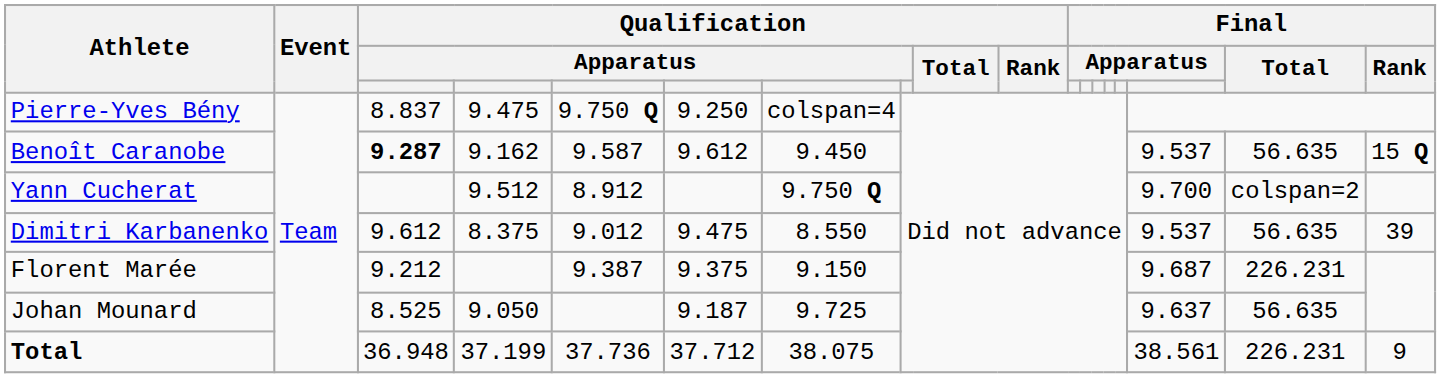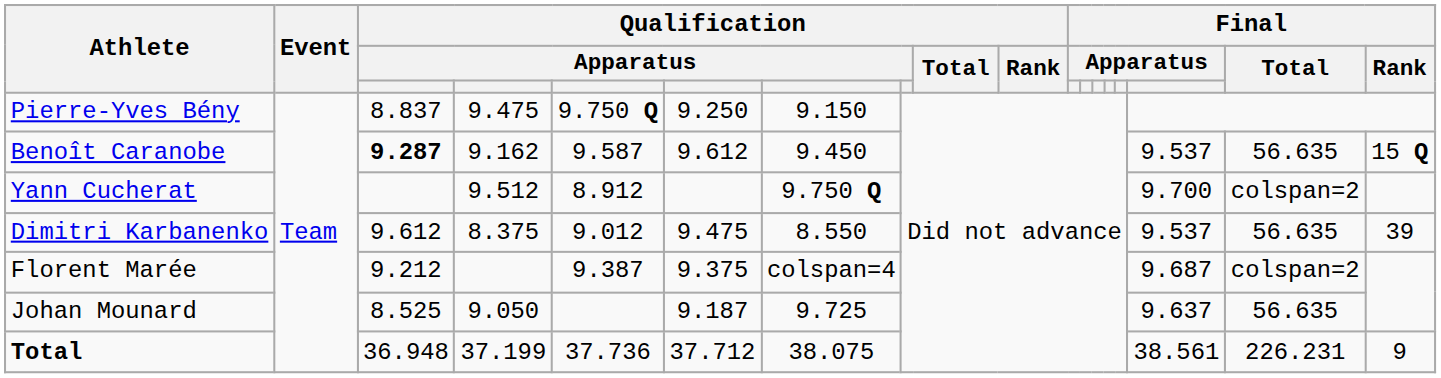(831, 112) colspan=4 -> (831, 112) 9.150
(831, 272) 9.150 -> (831, 272) colspan=4
(1295, 272) 226.231 -> (1295, 272) colspan=2
